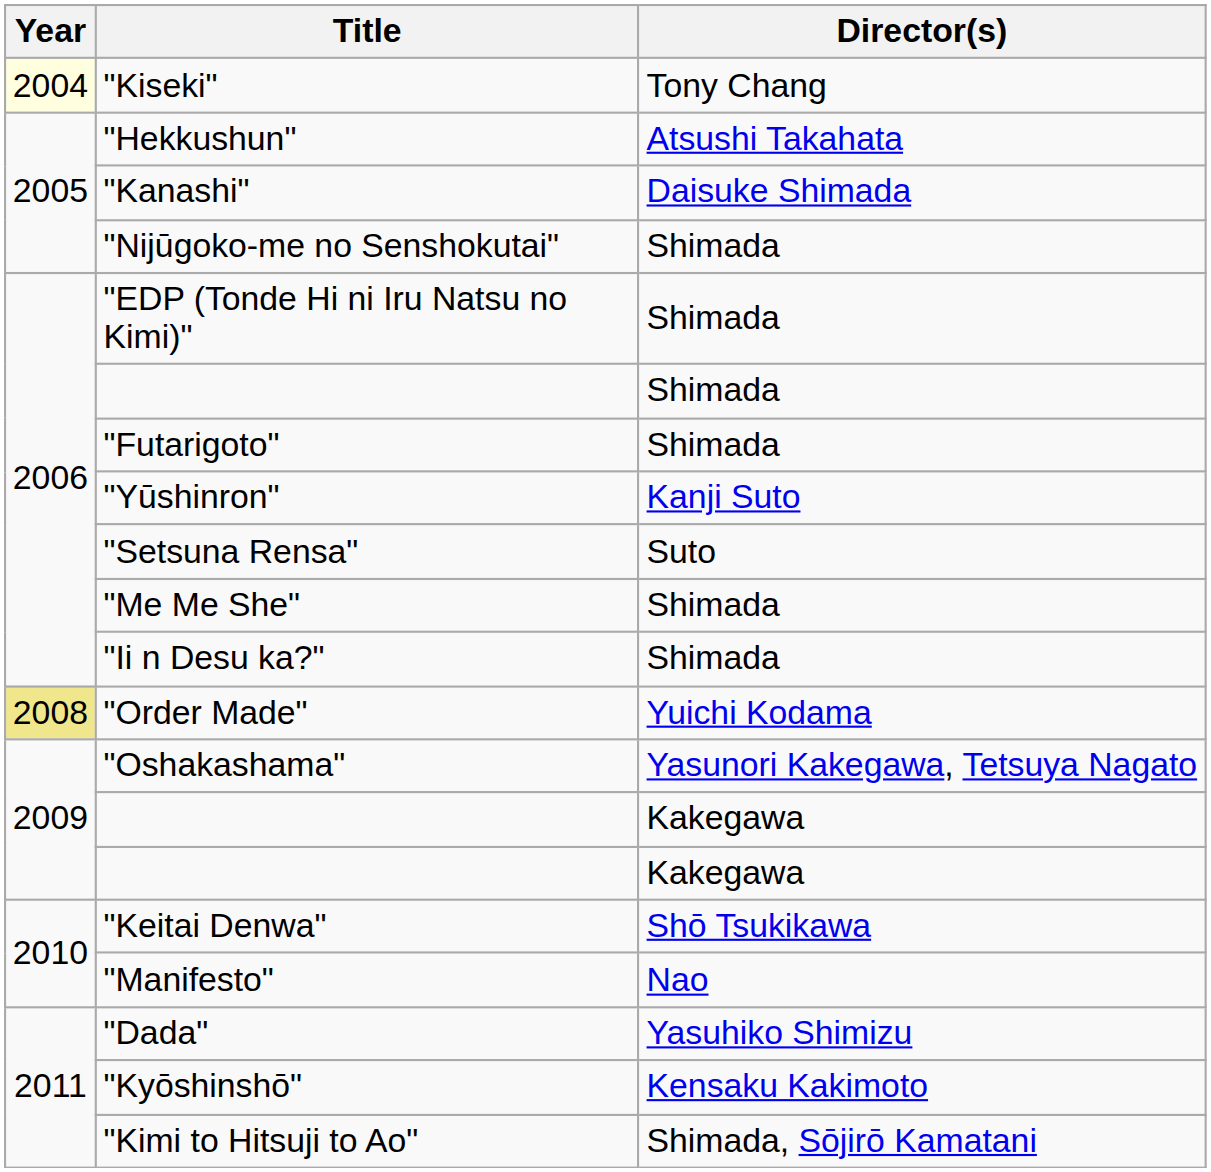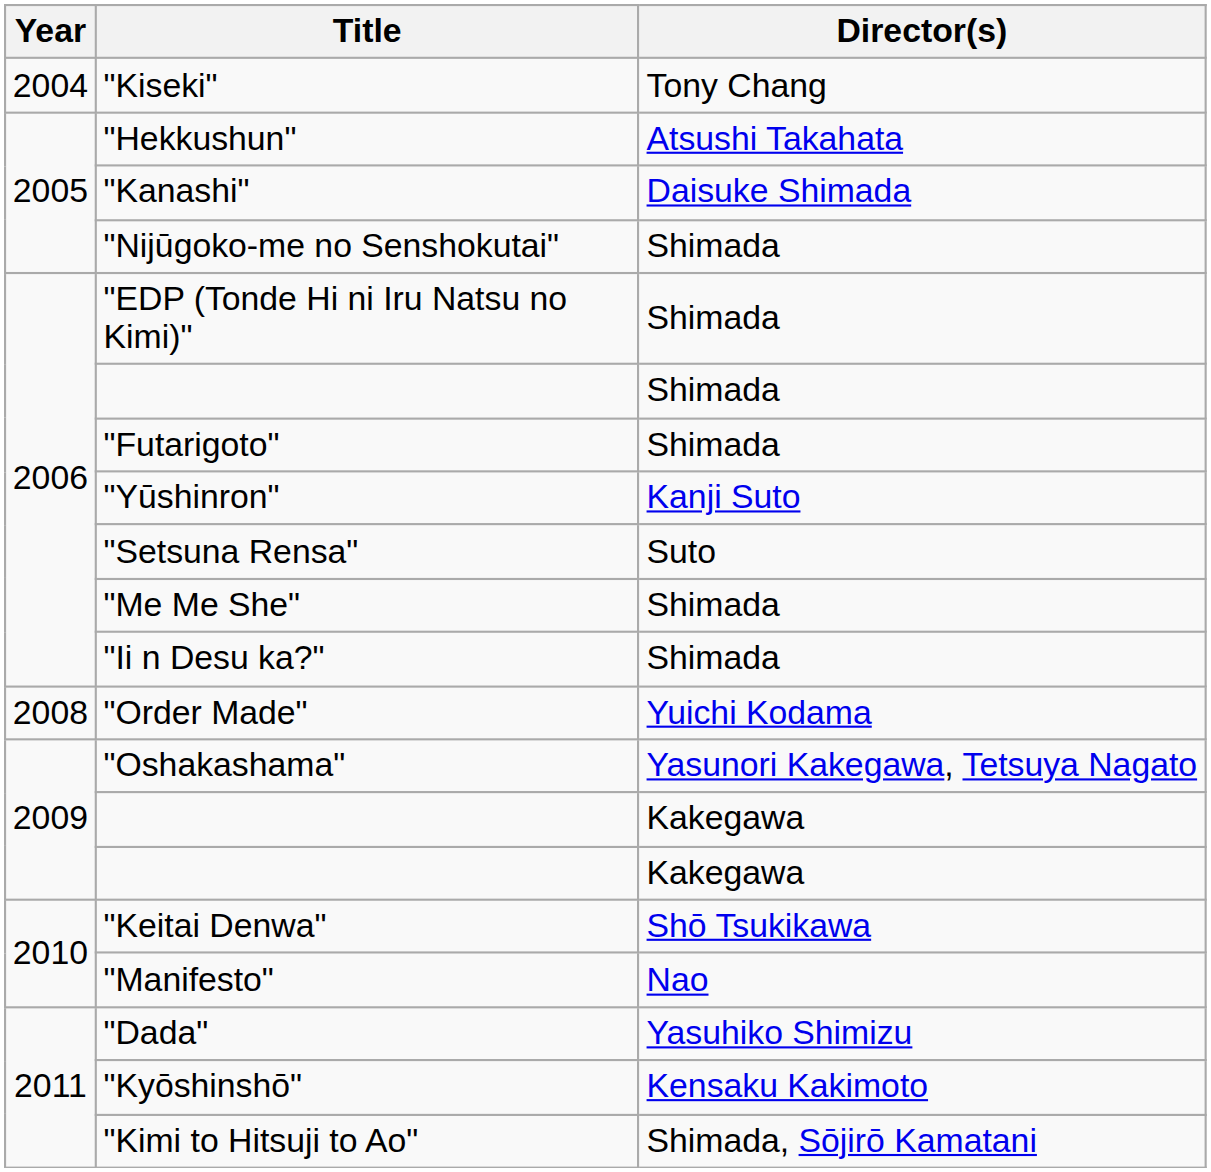(50, 84) lightyellow background -> (50, 84) no background
(50, 711) khaki background -> (50, 711) no background
